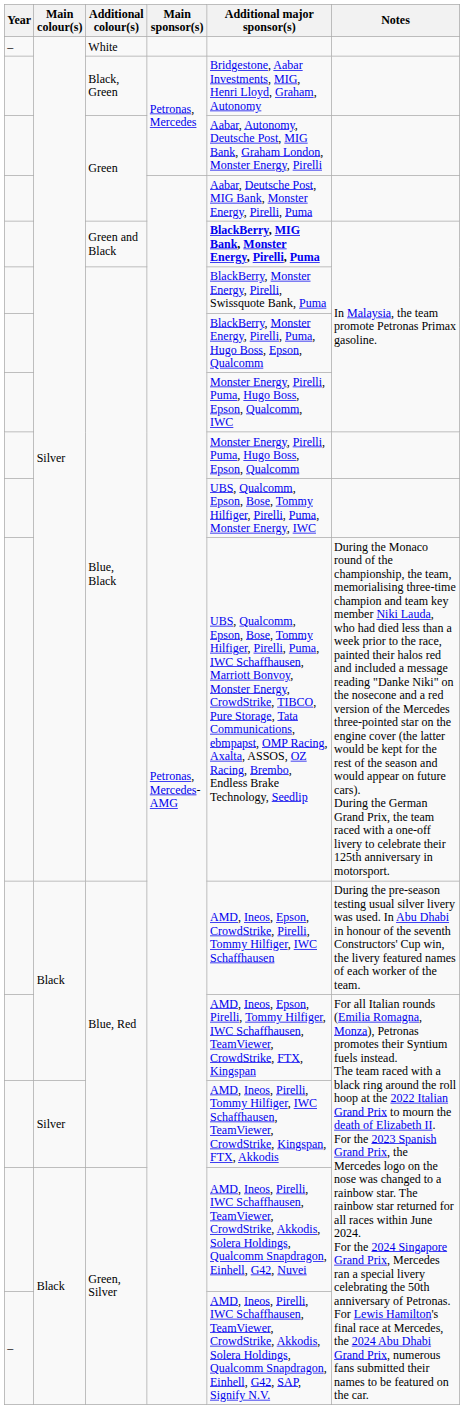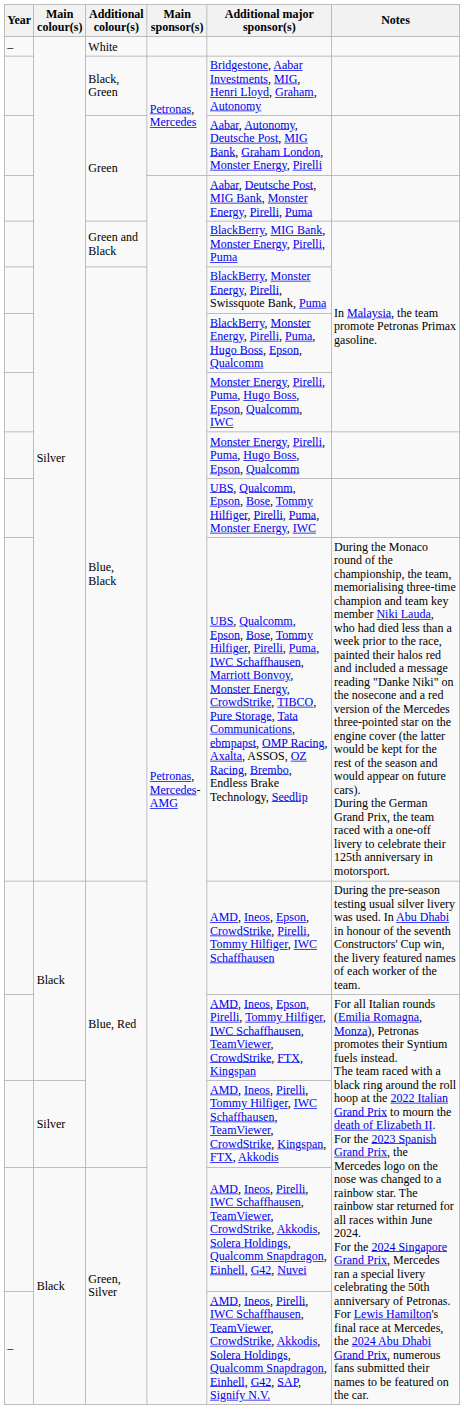(265, 244) bold -> (268, 244) normal
